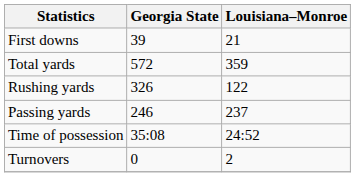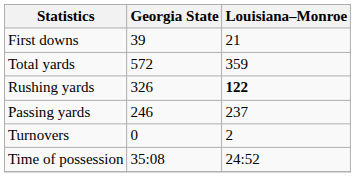(237, 87) normal -> (237, 87) bold
rows swapped: (39, 159) <-> (66, 135)
